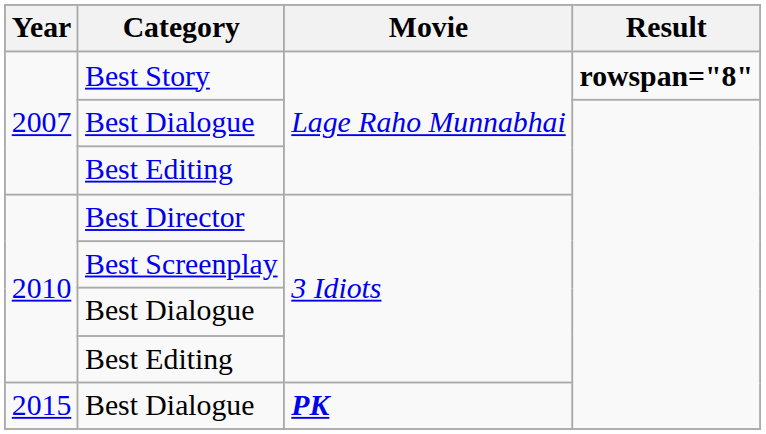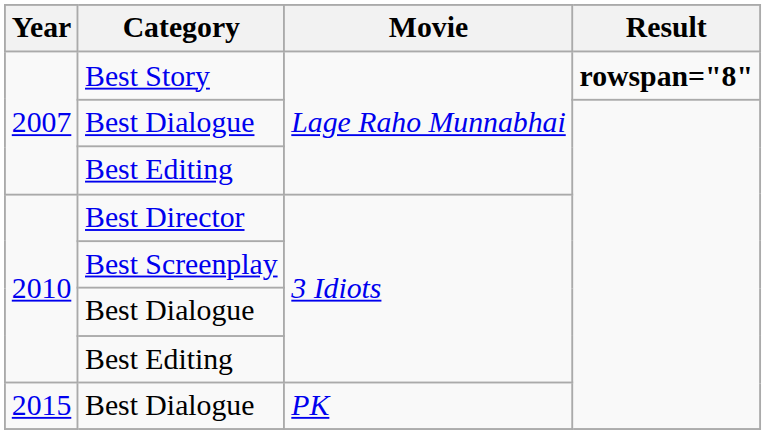(310, 405) bold -> (310, 405) normal
